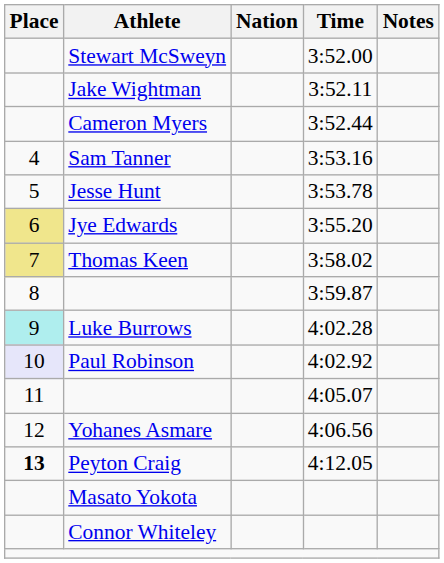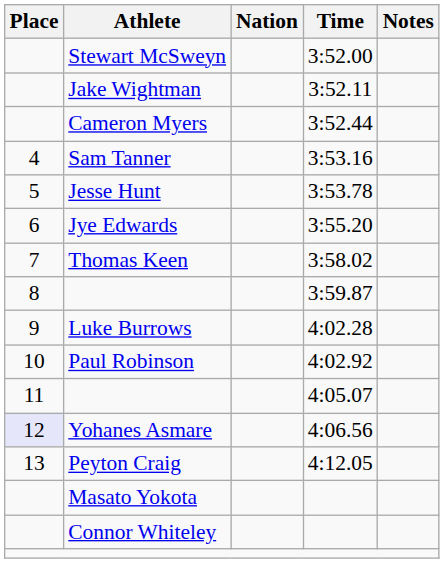(34, 225) khaki background -> (34, 225) no background
(34, 259) khaki background -> (34, 259) no background
(34, 327) paleturquoise background -> (34, 327) no background
(34, 361) lavender background -> (34, 361) no background
(34, 429) no background -> (34, 429) lavender background
(34, 463) bold -> (34, 463) normal
